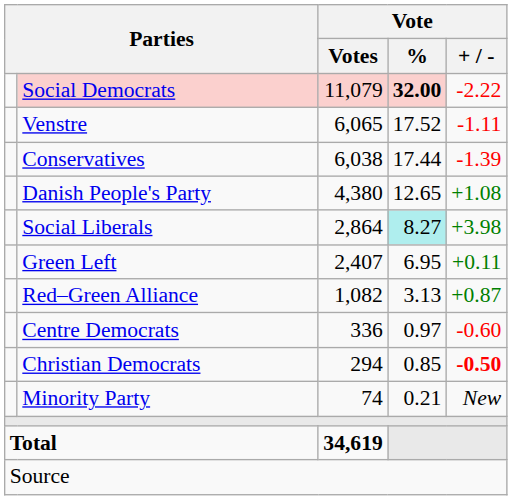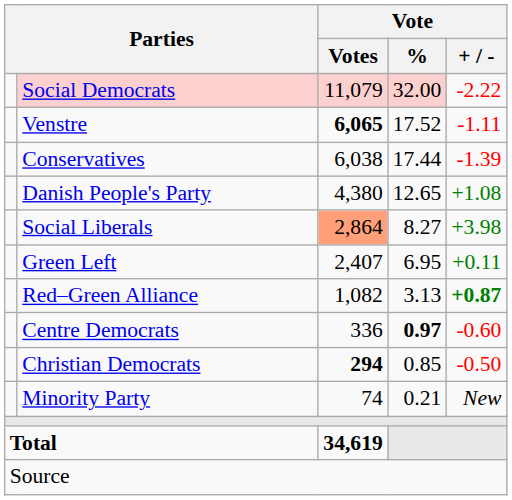(417, 90) bold -> (417, 90) normal
(358, 124) normal -> (358, 124) bold
(358, 227) no background -> (358, 227) lightsalmon background
(422, 227) paleturquoise background -> (422, 227) no background
(476, 295) normal -> (476, 295) bold
(422, 329) normal -> (422, 329) bold
(367, 364) normal -> (367, 364) bold
(479, 364) bold -> (479, 364) normal
